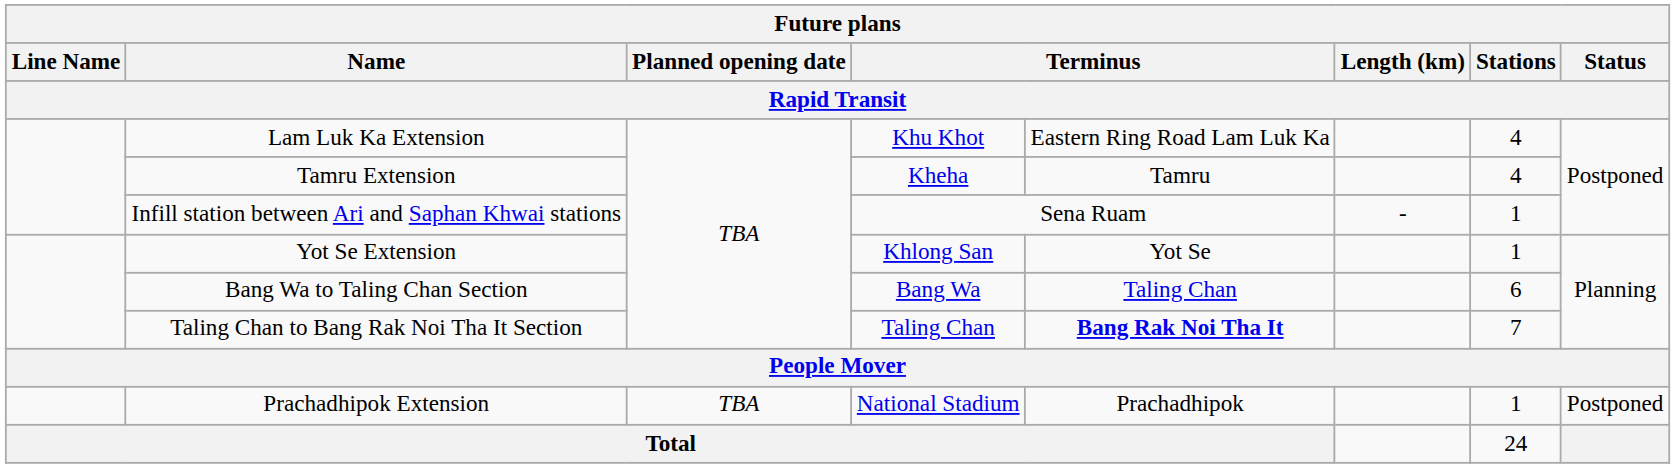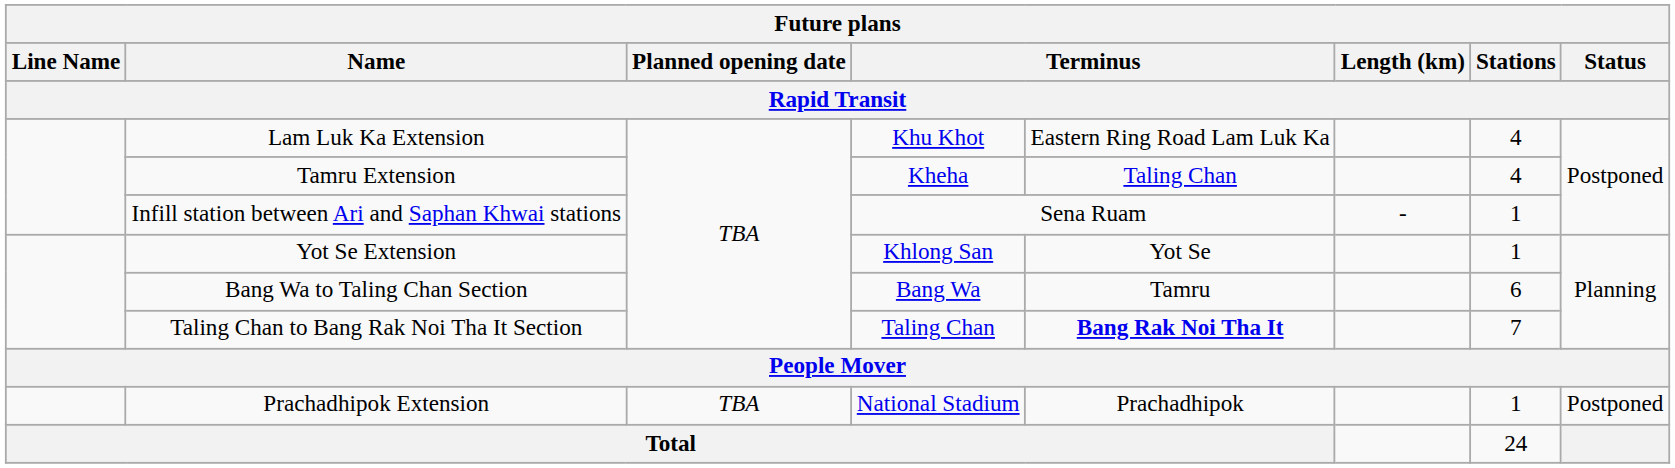(1180, 176) Tamru -> (1180, 176) Taling Chan
(1180, 290) Taling Chan -> (1180, 290) Tamru
